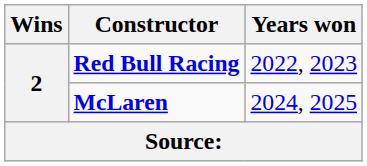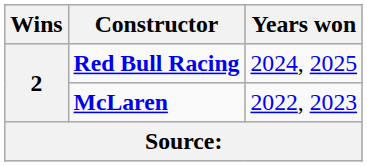(304, 63) 2022, 2023 -> (304, 63) 2024, 2025
(304, 102) 2024, 2025 -> (304, 102) 2022, 2023
